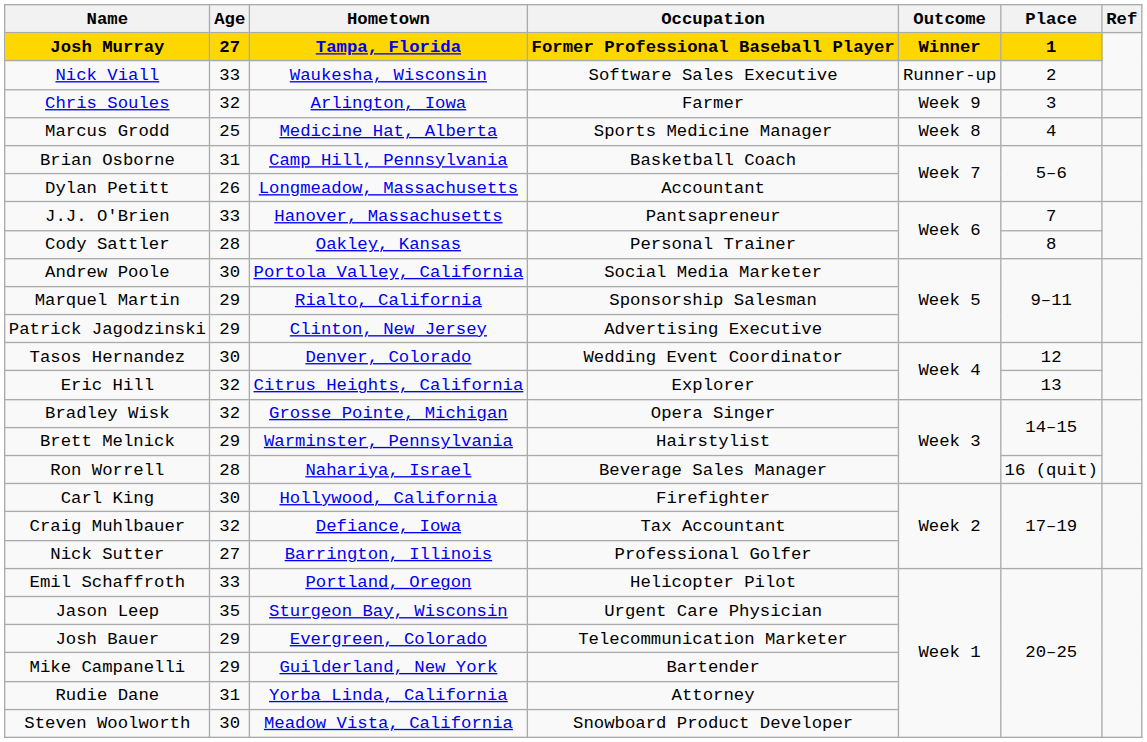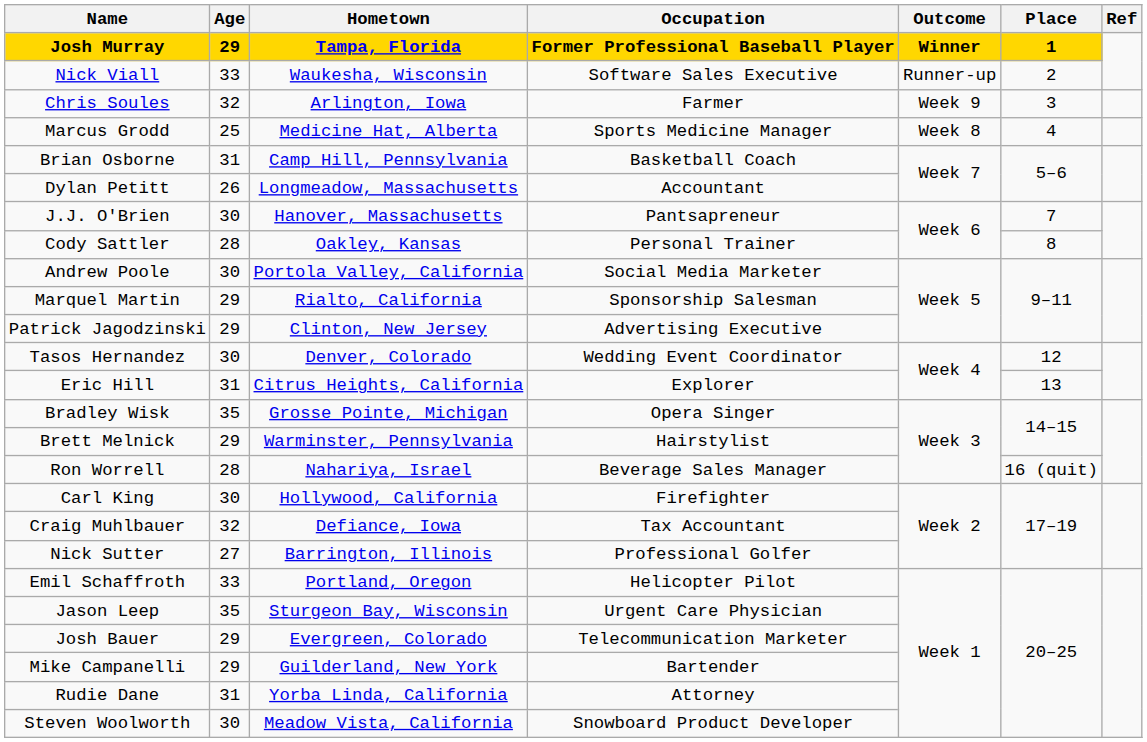(230, 47) 27 -> (230, 47) 29
(230, 216) 33 -> (230, 216) 30
(230, 385) 32 -> (230, 385) 31
(230, 413) 32 -> (230, 413) 35
